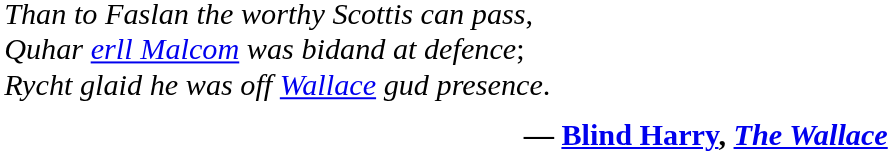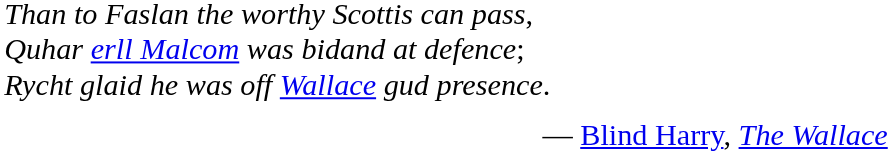(706, 134) bold -> (715, 134) normal
